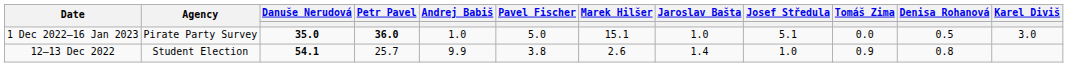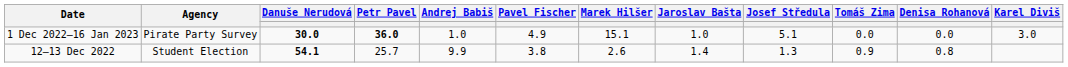(307, 35) 35.0 -> (307, 35) 30.0
(537, 35) 5.0 -> (537, 35) 4.9
(944, 35) 0.5 -> (944, 35) 0.0
(788, 53) 1.0 -> (788, 53) 1.3
